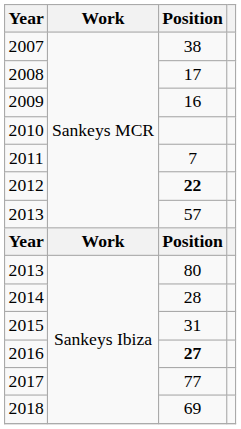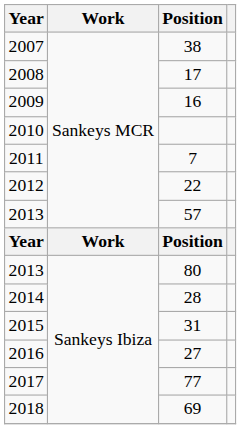(193, 185) bold -> (193, 185) normal
(193, 353) bold -> (193, 353) normal
